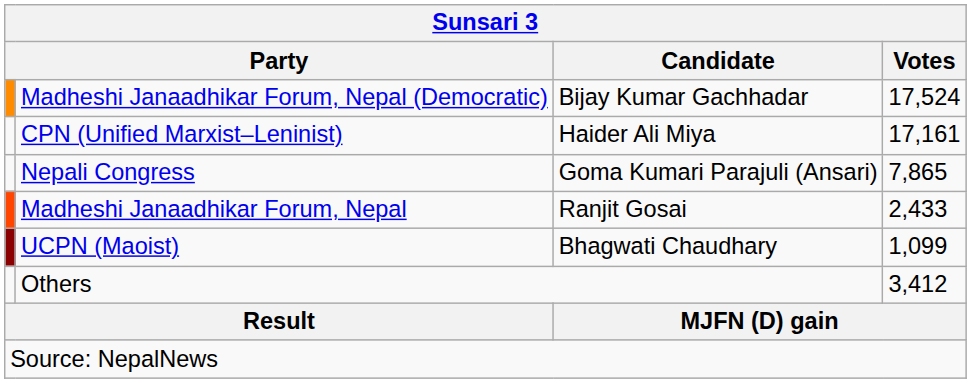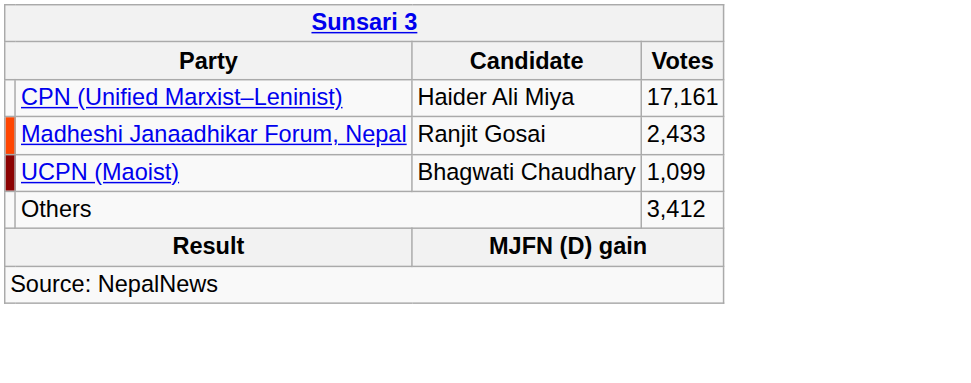- row: (284, 97)
- row: (108, 172)
